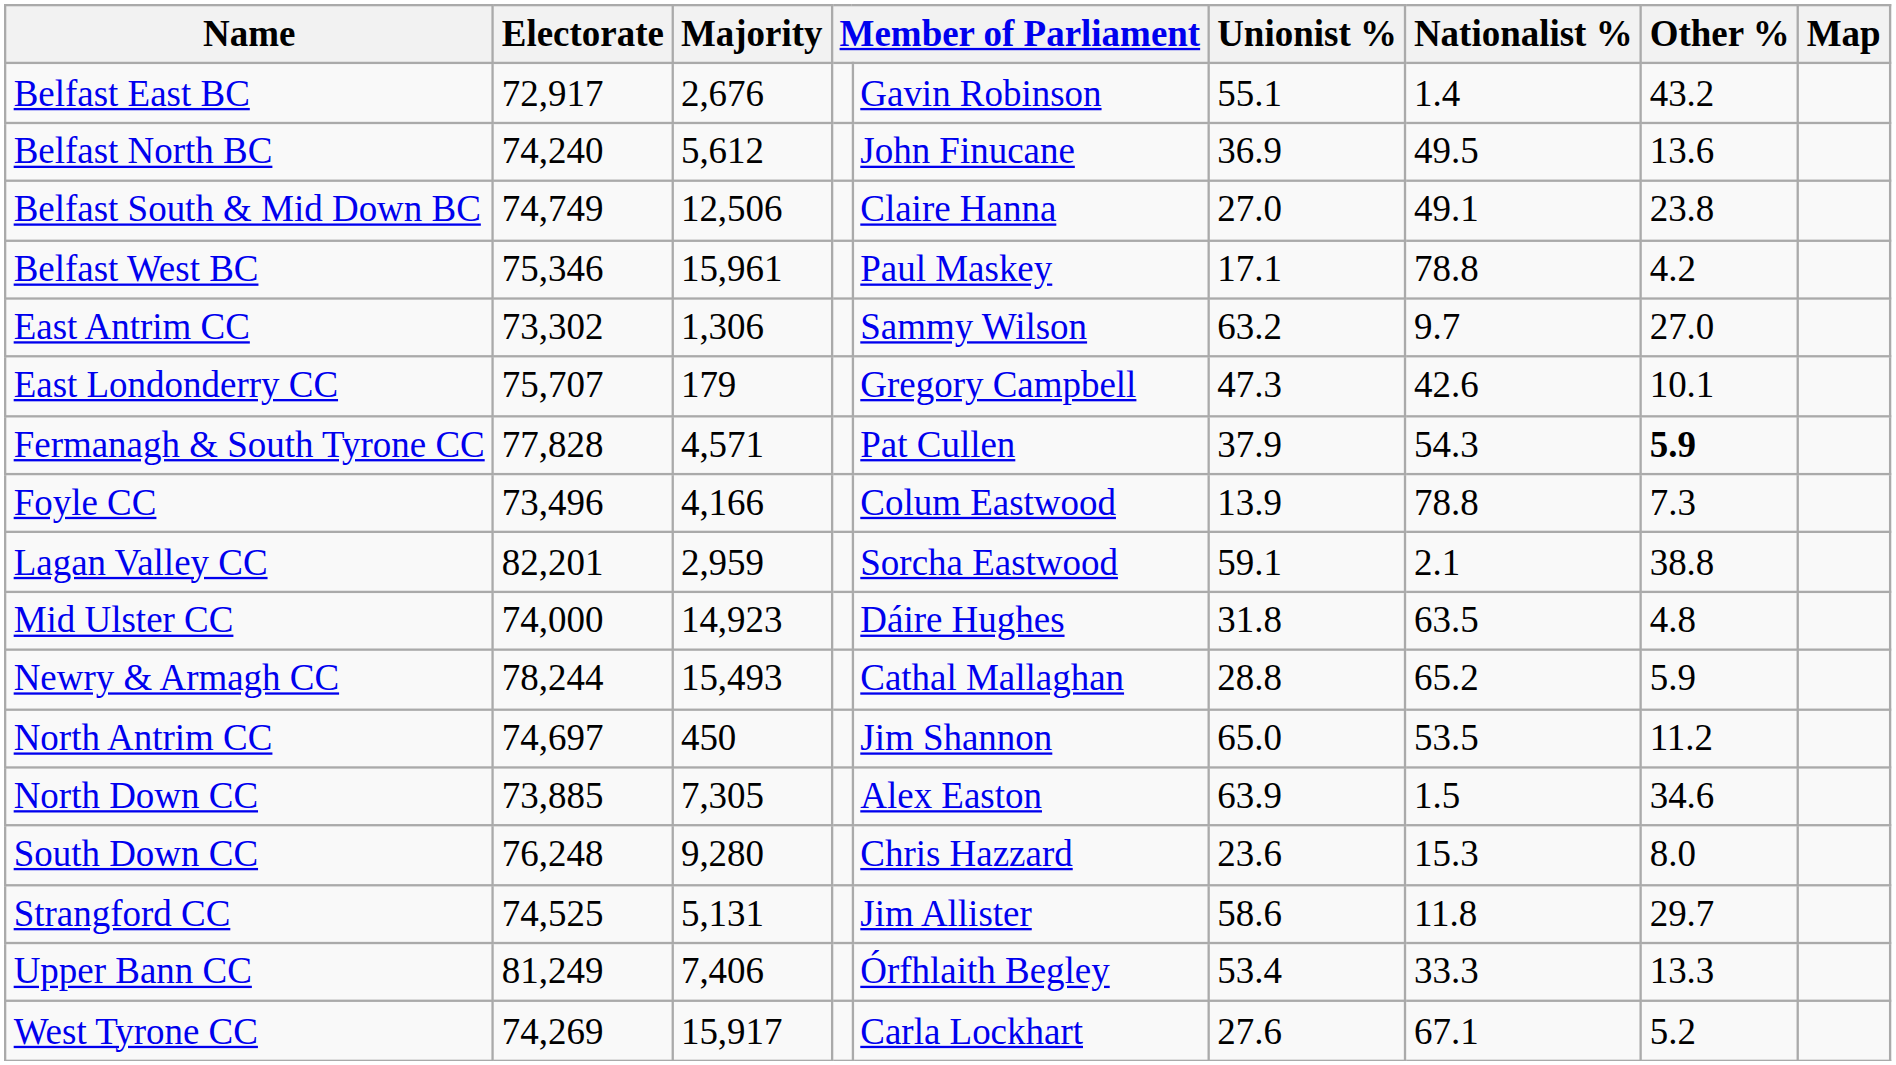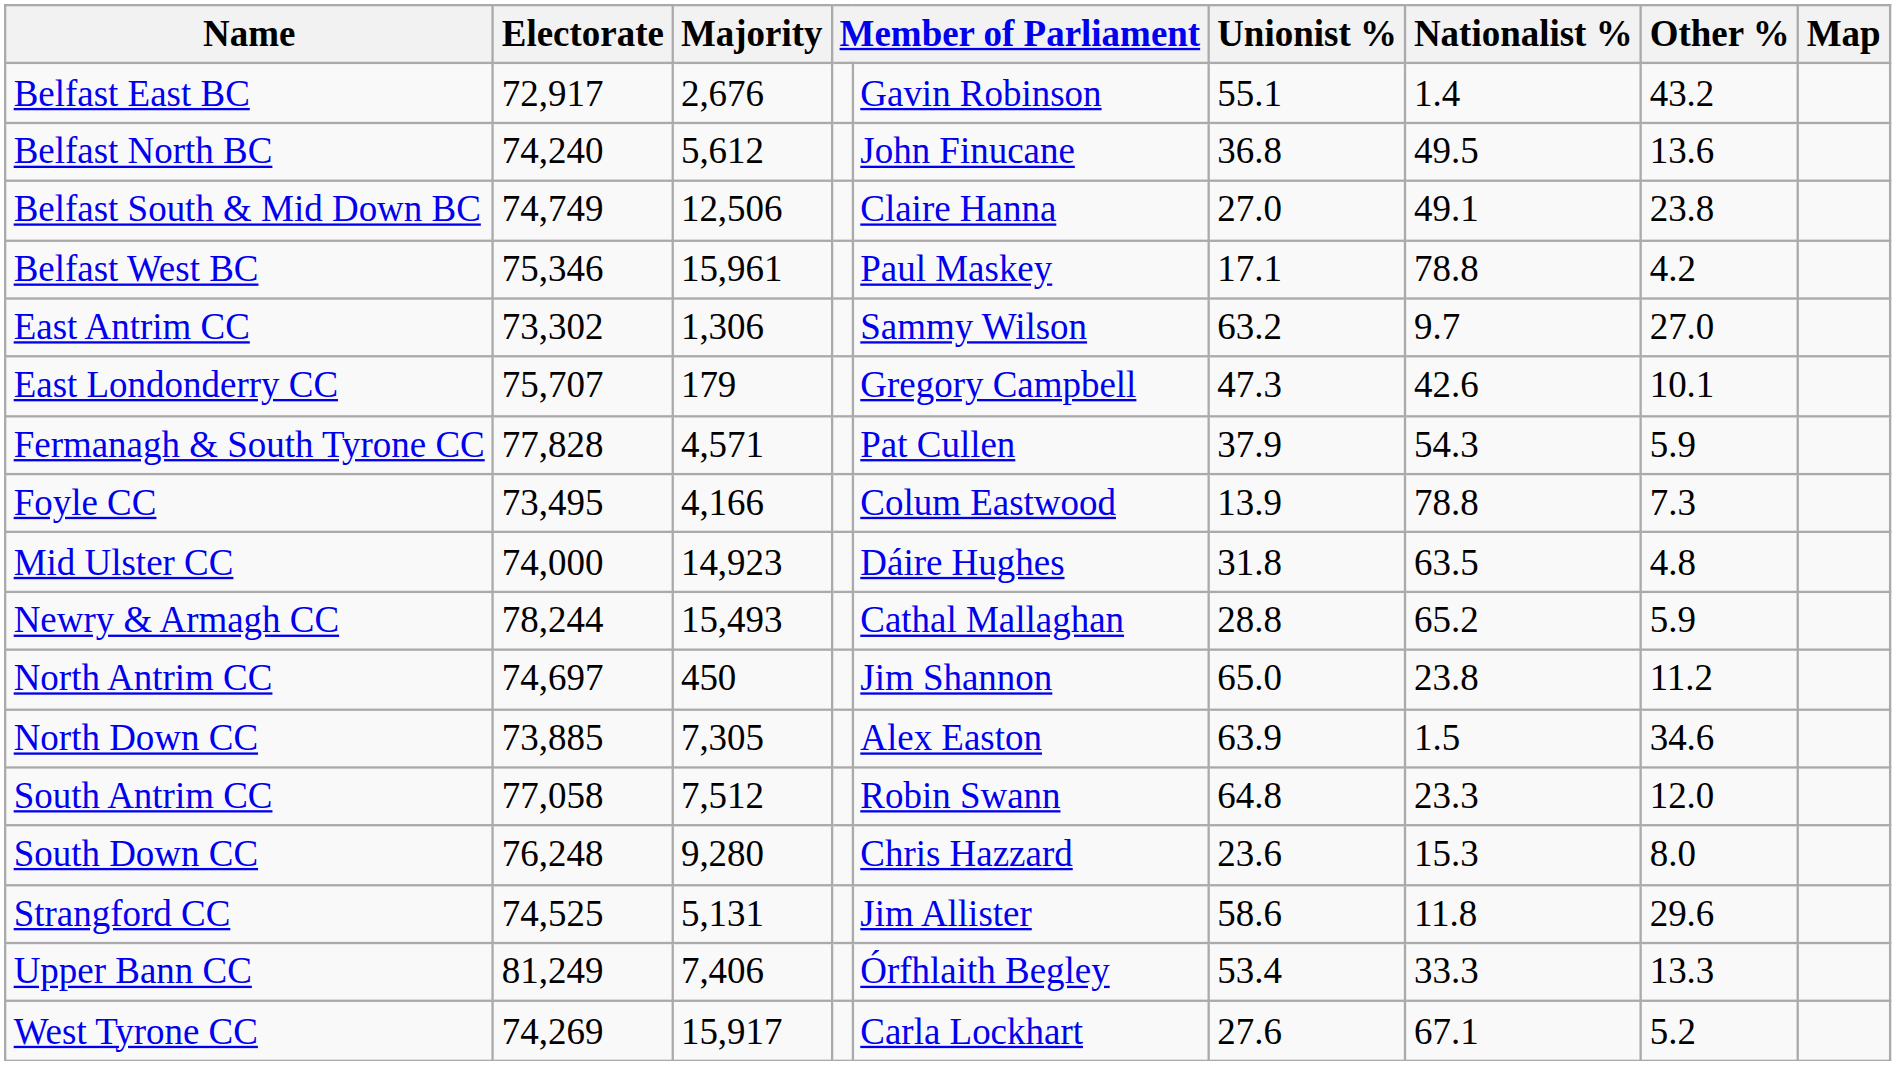(1250, 151) 36.9 -> (1250, 151) 36.8
(1673, 444) bold -> (1673, 444) normal
(553, 502) 73,496 -> (553, 502) 73,495
- row: (141, 561)
(1446, 737) 53.5 -> (1446, 678) 23.8
+ row: (143, 795)
(1682, 913) 29.7 -> (1682, 913) 29.6
